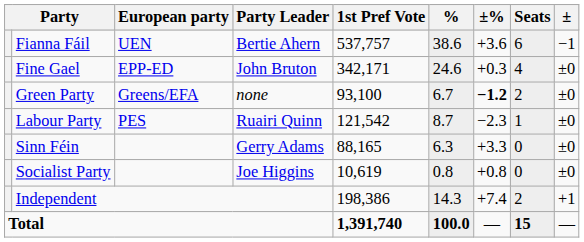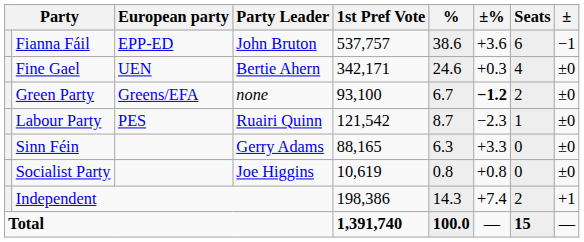(135, 43) UEN -> (146, 43) EPP-ED
(278, 43) Bertie Ahern -> (276, 43) John Bruton
(146, 69) EPP-ED -> (135, 69) UEN
(276, 69) John Bruton -> (278, 69) Bertie Ahern
